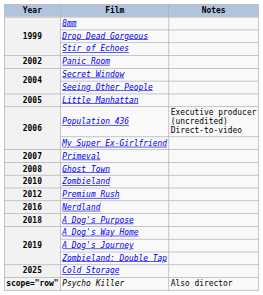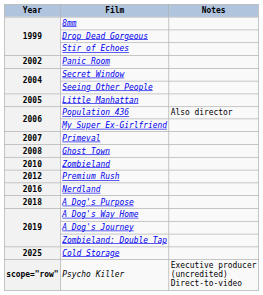(214, 122) Executive producer (uncredited) Direct-to-video -> (202, 113) Also director
(202, 284) Also director -> (214, 275) Executive producer (uncredited) Direct-to-video
